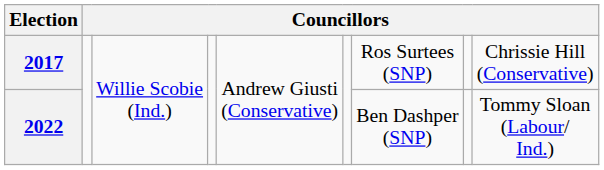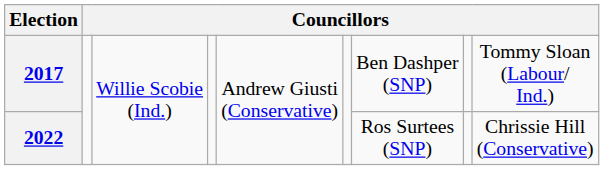(407, 62) Ros Surtees (SNP) -> (407, 73) Ben Dashper (SNP)
(535, 62) Chrissie Hill (Conservative) -> (535, 73) Tommy Sloan (Labour/ Ind.)
(407, 126) Ben Dashper (SNP) -> (407, 137) Ros Surtees (SNP)
(535, 126) Tommy Sloan (Labour/ Ind.) -> (535, 137) Chrissie Hill (Conservative)
